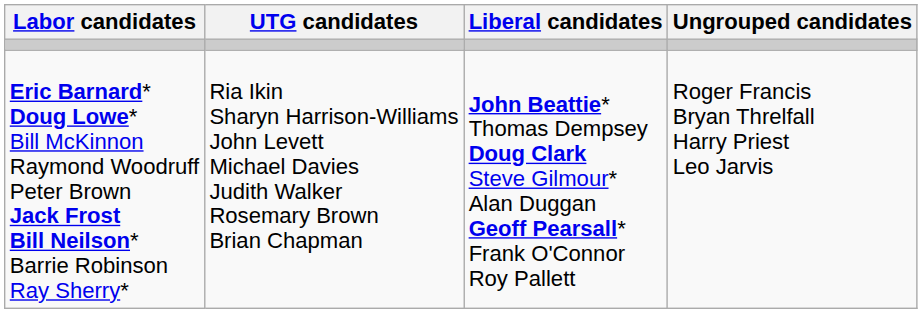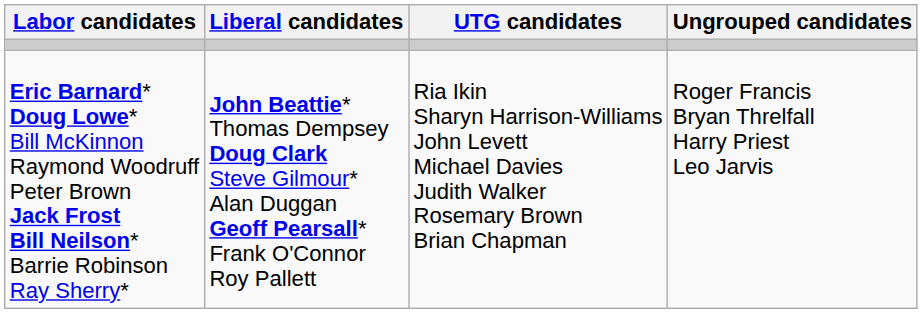columns swapped: (566, 22) <-> (334, 22)
